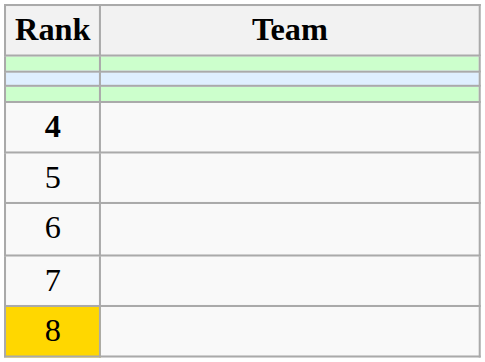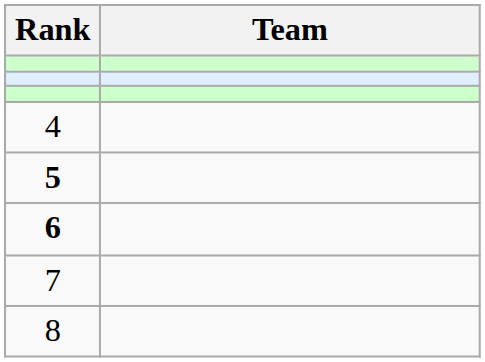(53, 126) bold -> (53, 126) normal
(53, 177) normal -> (53, 177) bold
(53, 228) normal -> (53, 228) bold
(53, 331) gold background -> (53, 331) no background
